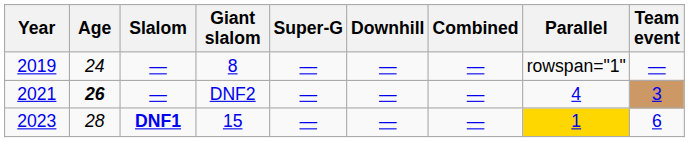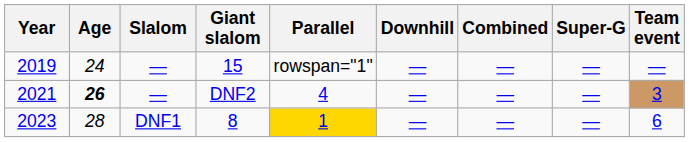columns swapped: (308, 28) <-> (576, 28)
(233, 66) 8 -> (233, 66) 15
(158, 121) bold -> (158, 121) normal
(233, 121) 15 -> (233, 121) 8
